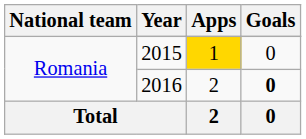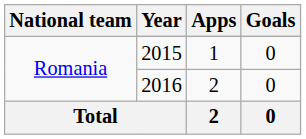(214, 52) gold background -> (214, 52) no background
(271, 85) bold -> (271, 85) normal
